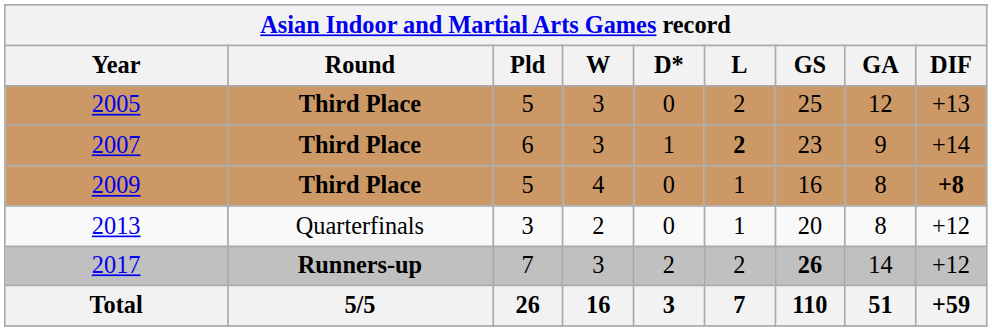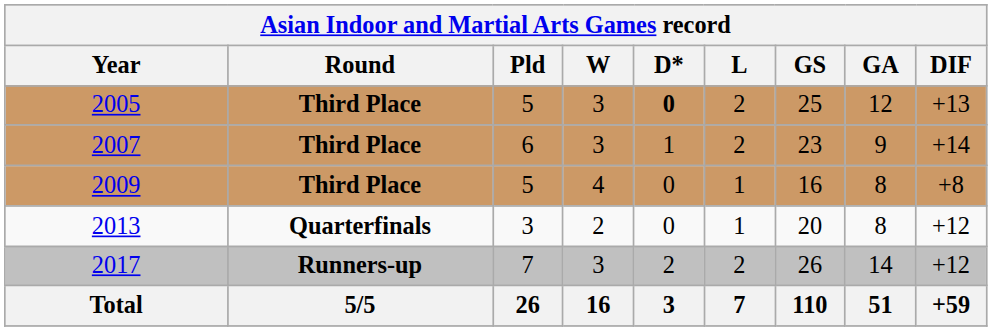(669, 105) normal -> (669, 105) bold
(739, 145) bold -> (739, 145) normal
(951, 185) bold -> (951, 185) normal
(360, 225) normal -> (360, 225) bold
(810, 265) bold -> (810, 265) normal
